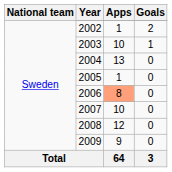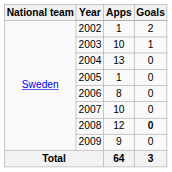(119, 93) lightsalmon background -> (119, 93) no background
(151, 126) normal -> (151, 126) bold
